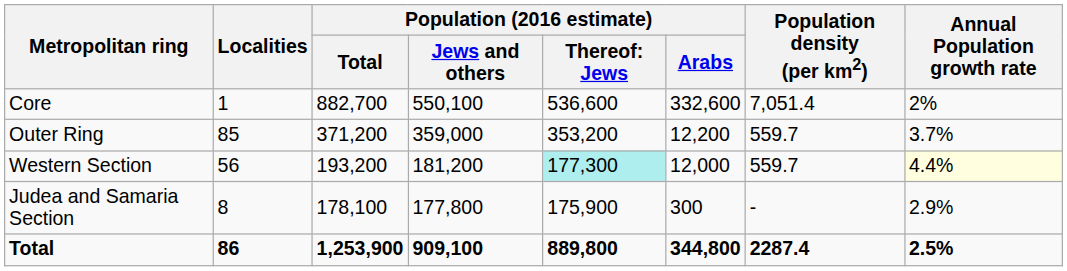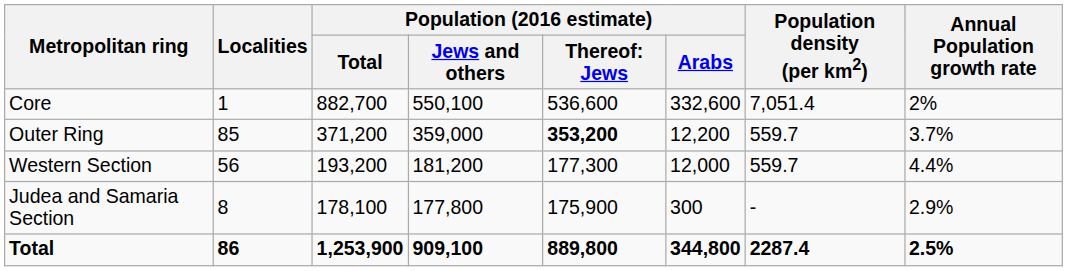(583, 134) normal -> (583, 134) bold
(583, 165) paleturquoise background -> (583, 165) no background
(931, 165) lightyellow background -> (931, 165) no background
